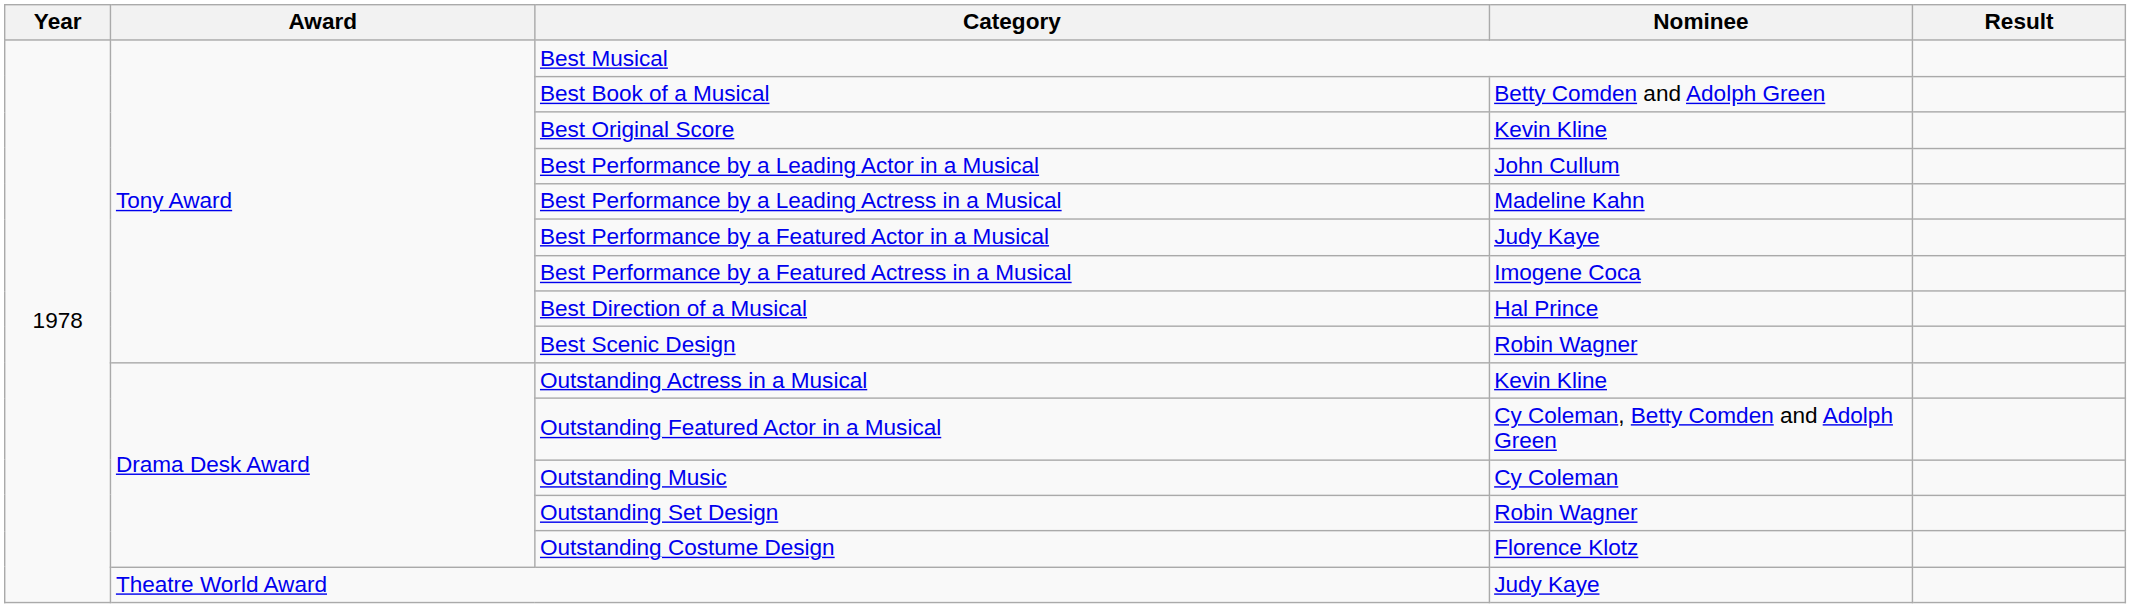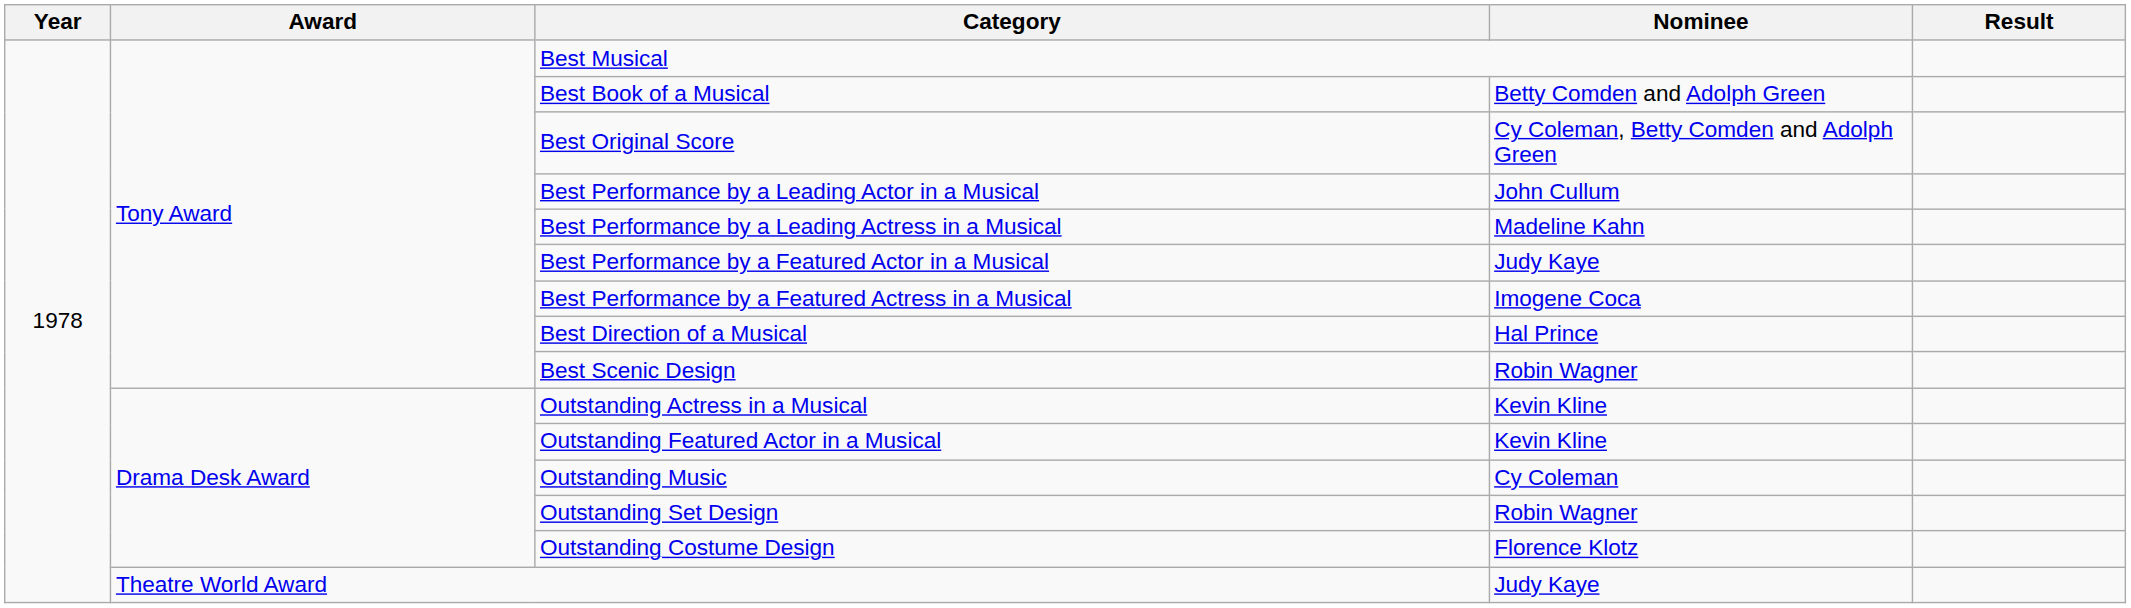(1551, 129) Kevin Kline -> (1694, 142) Cy Coleman, Betty Comden and Adolph Green
(1694, 428) Cy Coleman, Betty Comden and Adolph Green -> (1551, 441) Kevin Kline
